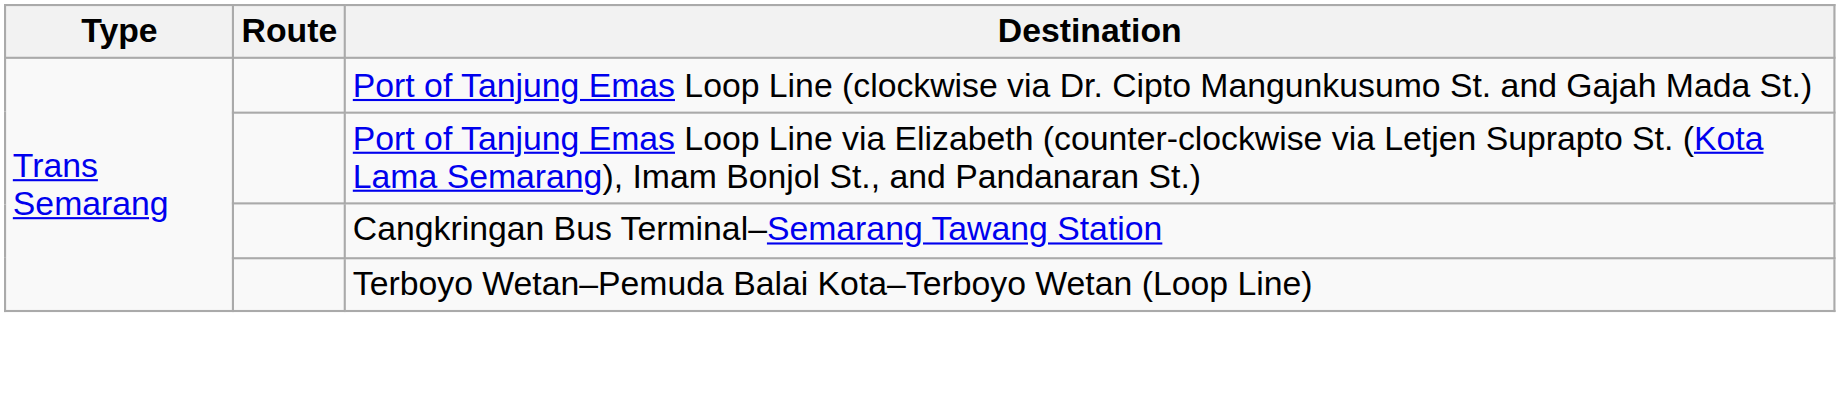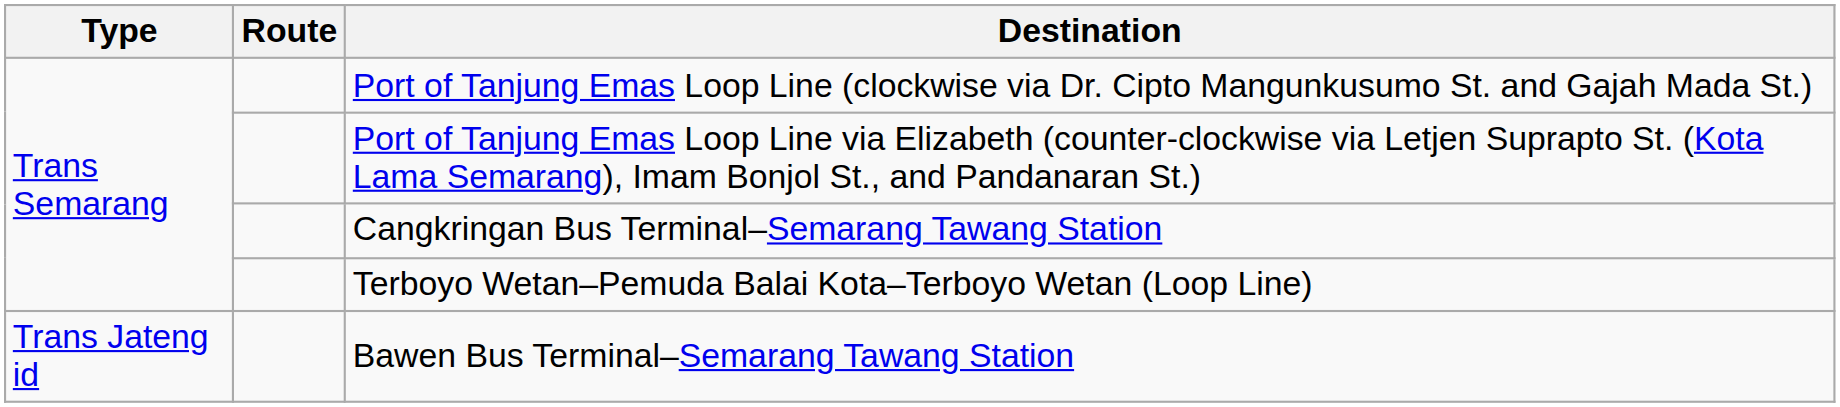+ row: (713, 355)
